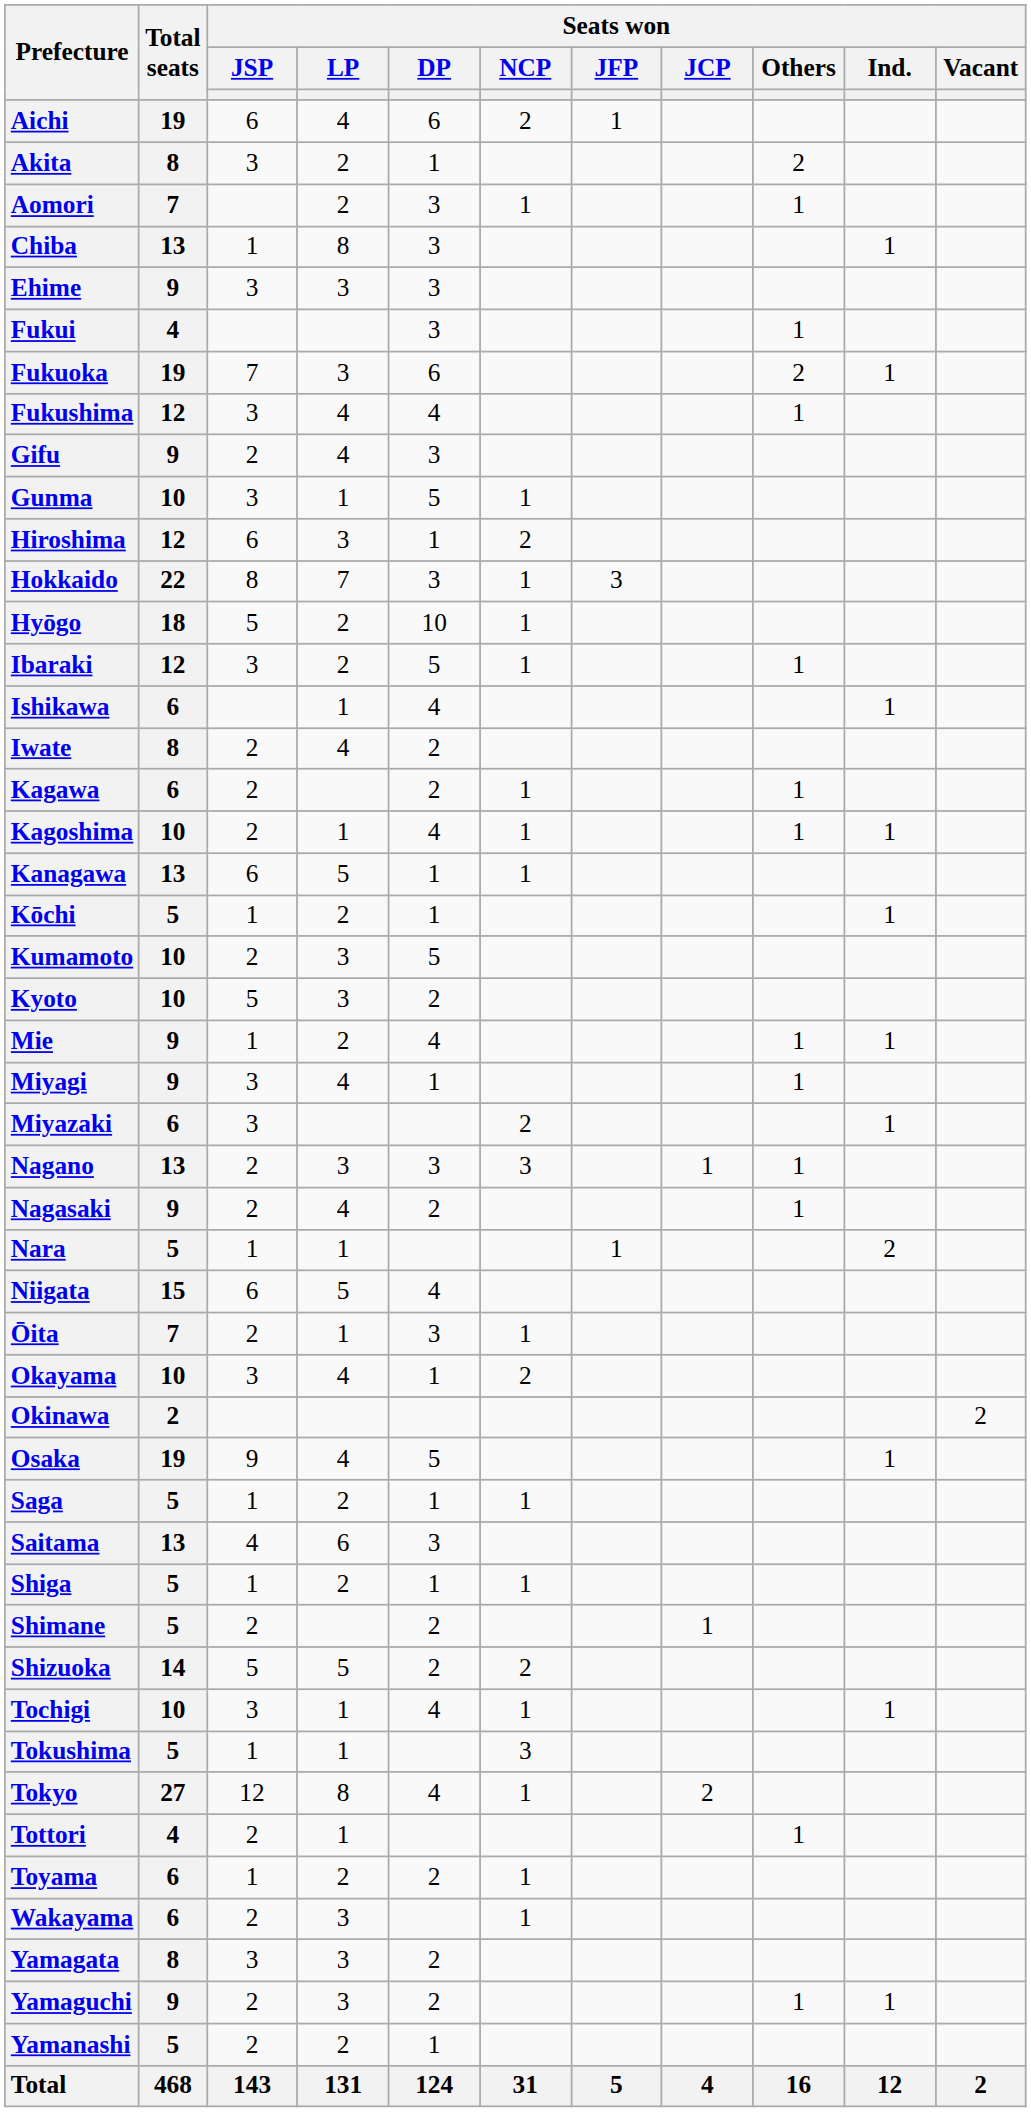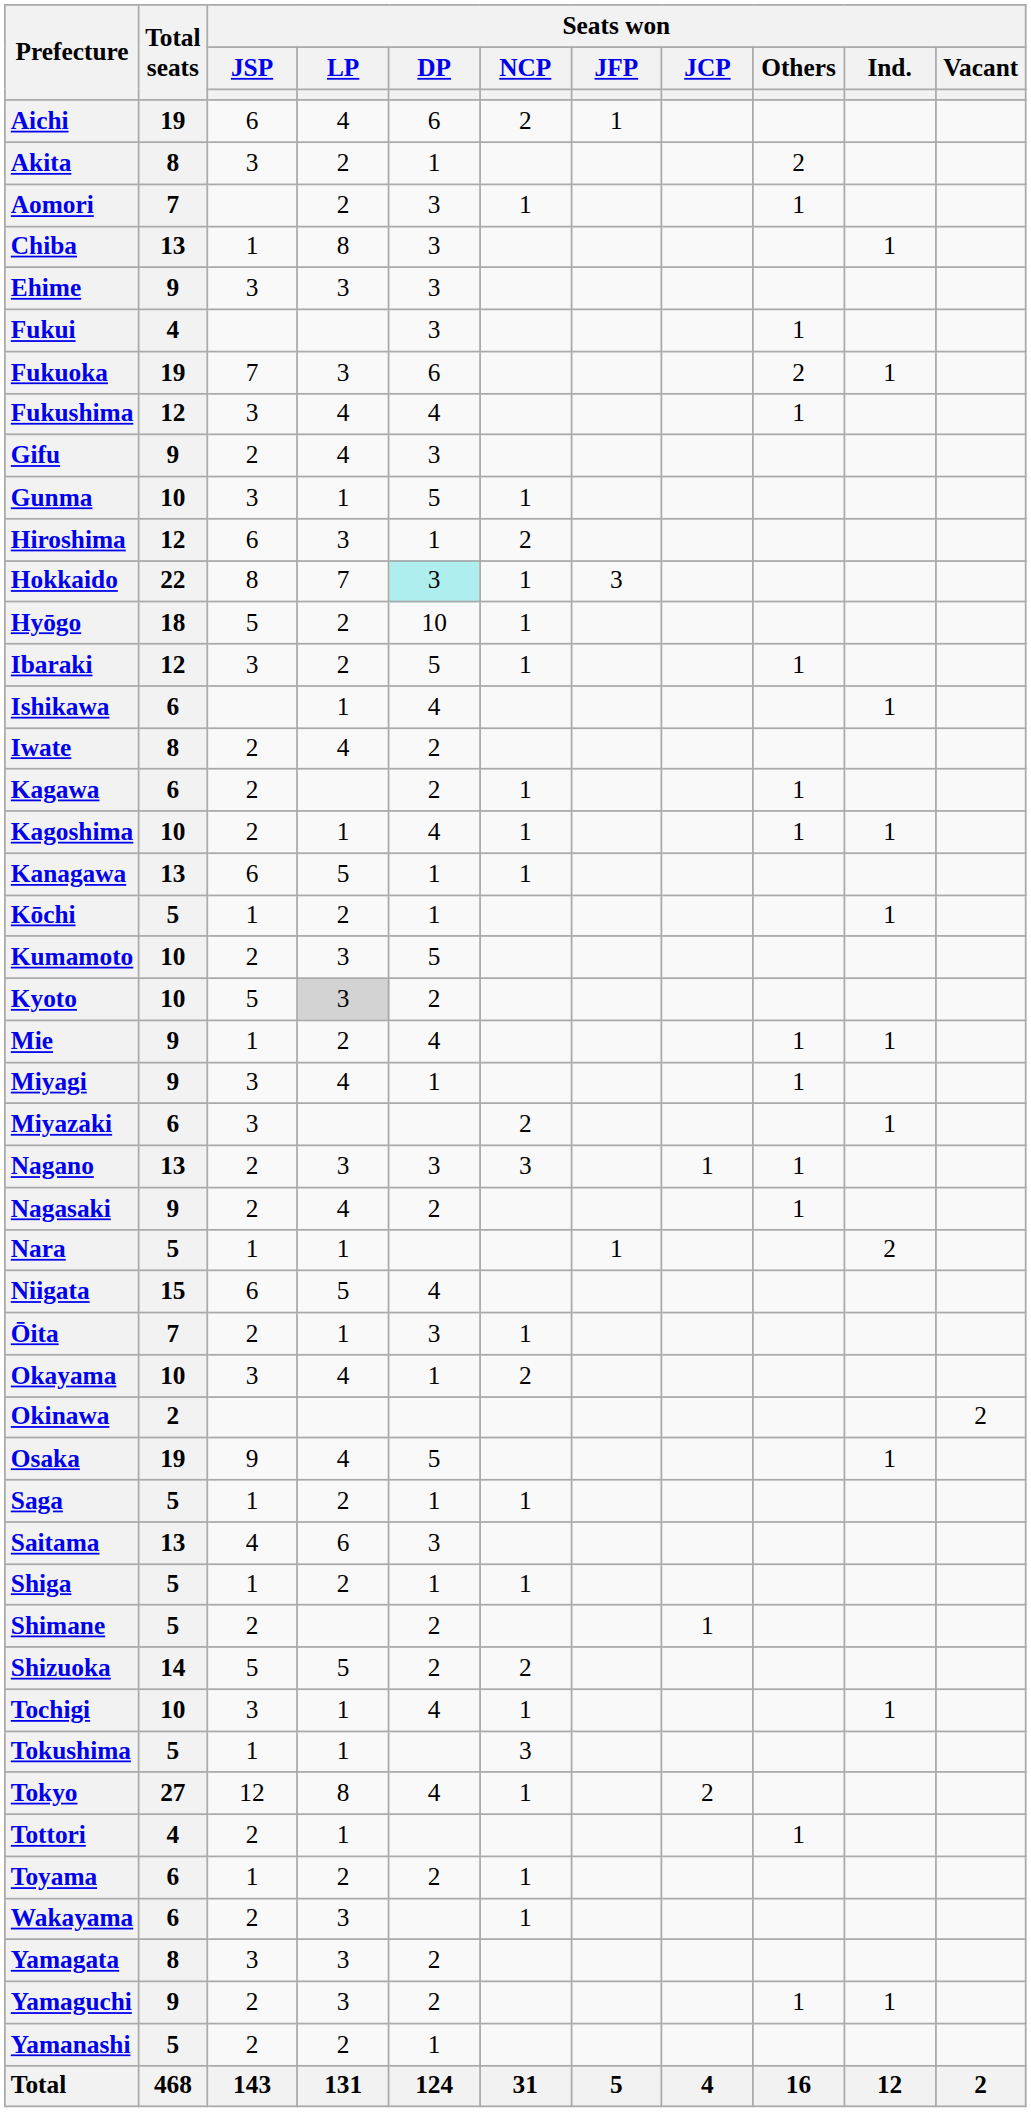(434, 581) no background -> (434, 581) paleturquoise background
(343, 999) no background -> (343, 999) lightgrey background
